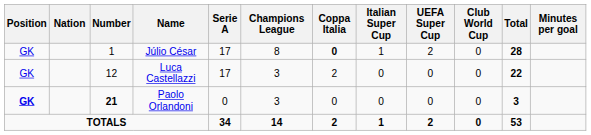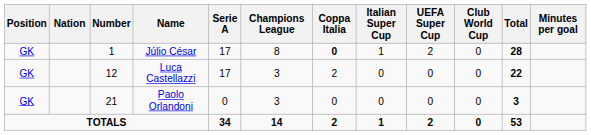(27, 101) bold -> (27, 101) normal
(111, 101) bold -> (111, 101) normal
